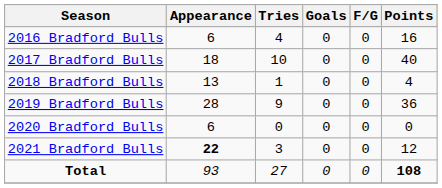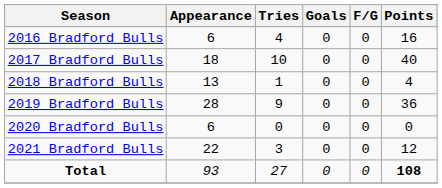(211, 149) bold -> (211, 149) normal
